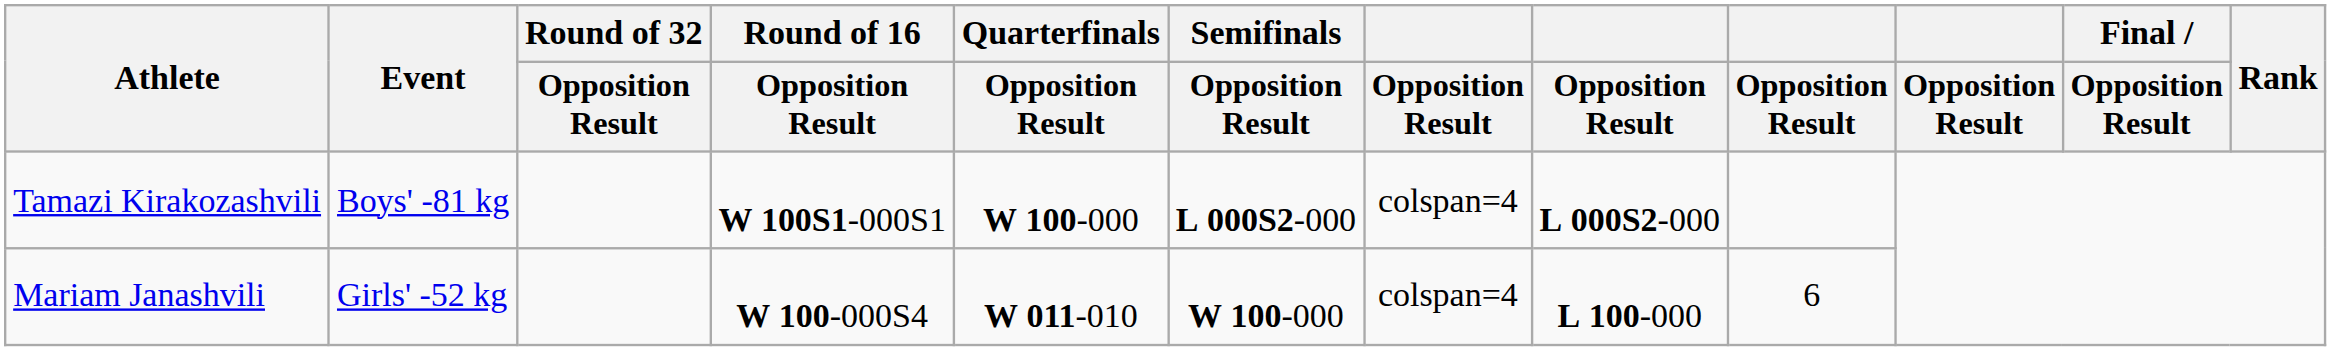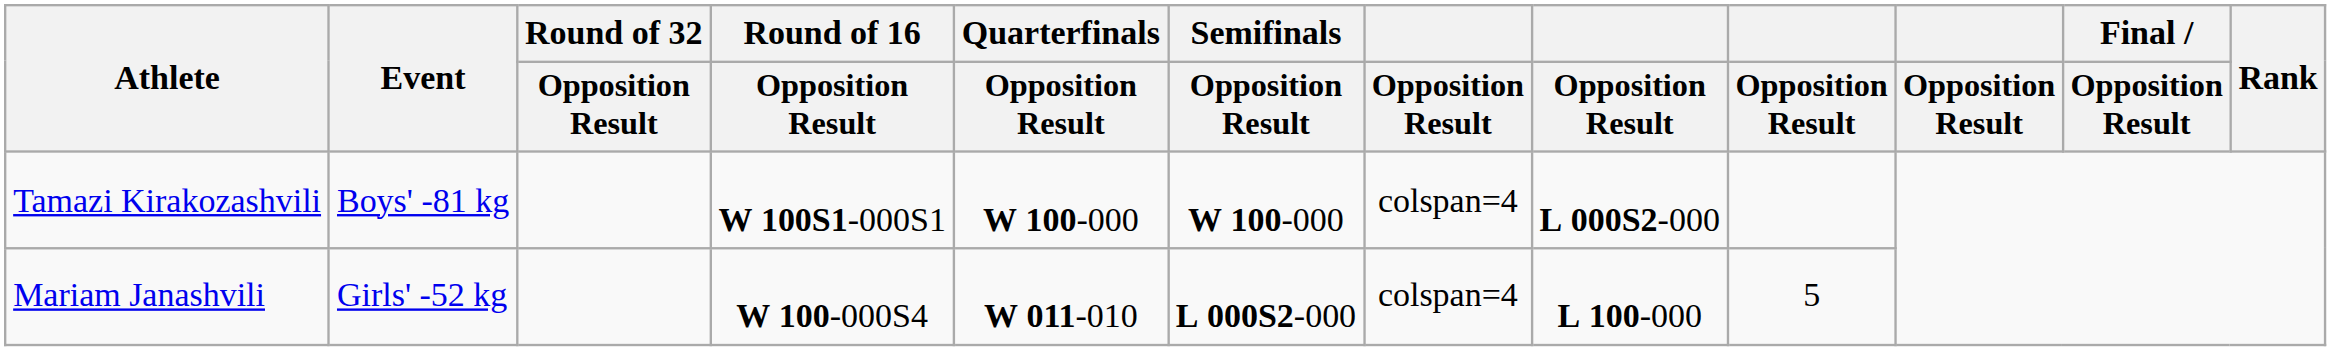(1266, 219) L 000S2-000 -> (1266, 219) W 100-000
(1266, 316) W 100-000 -> (1266, 316) L 000S2-000
(1812, 295) 6 -> (1812, 295) 5
